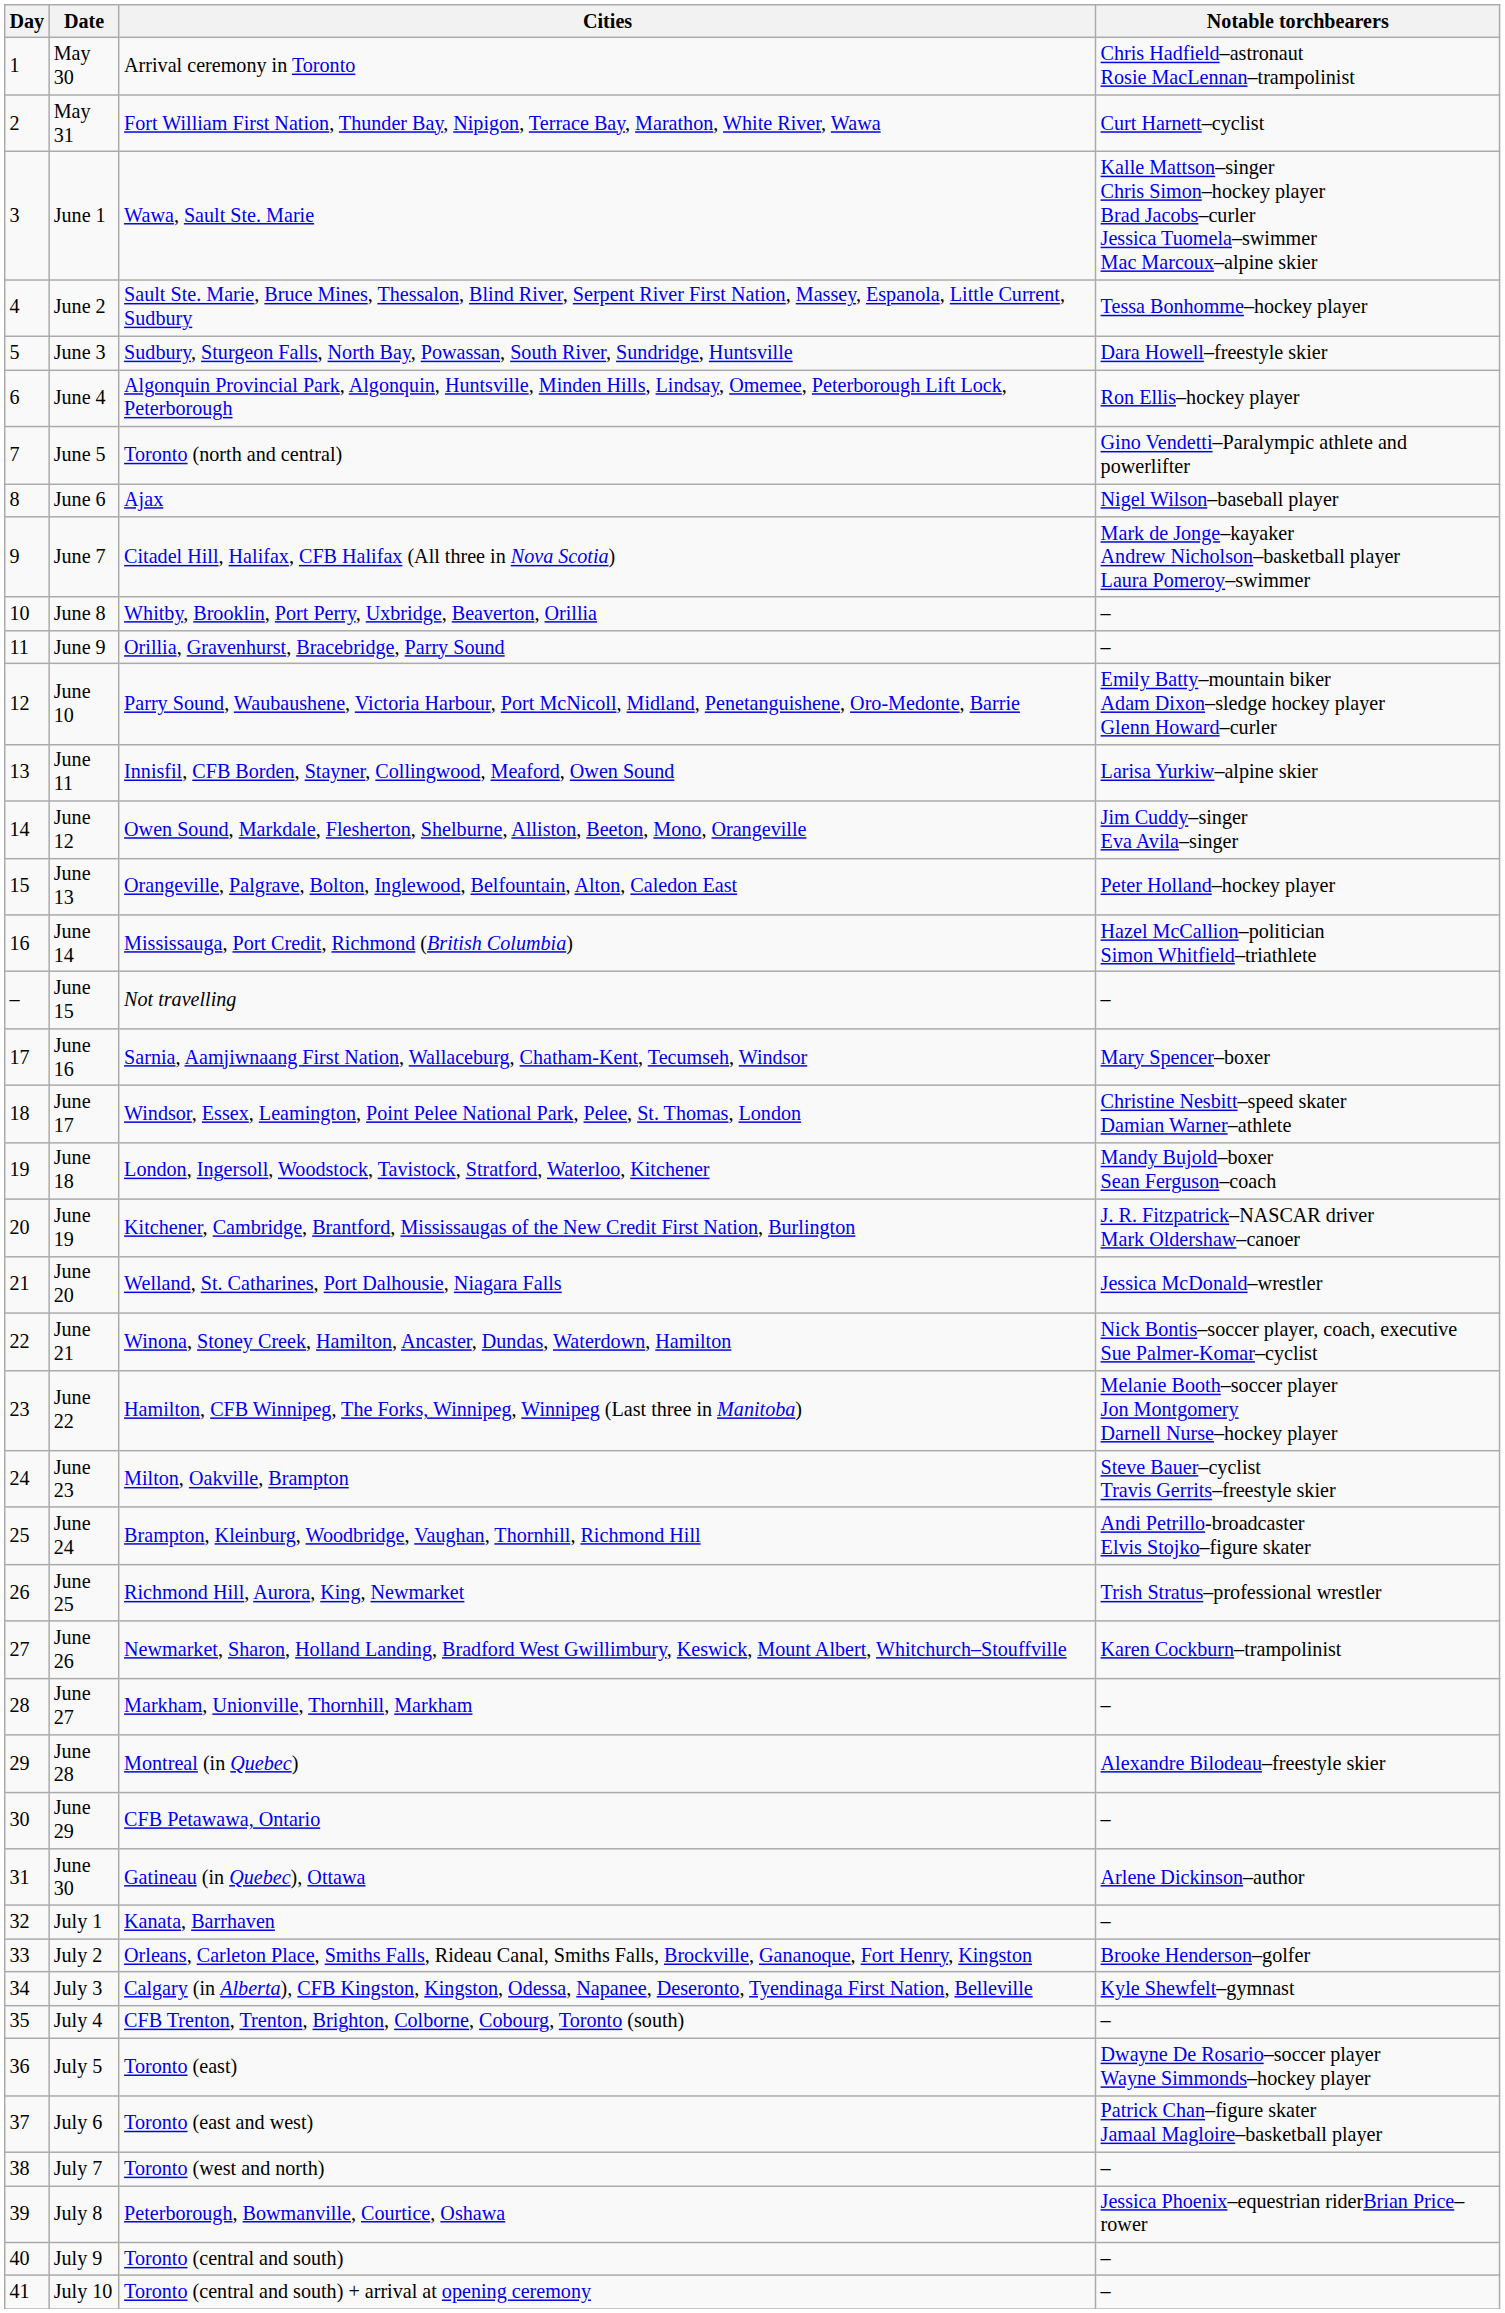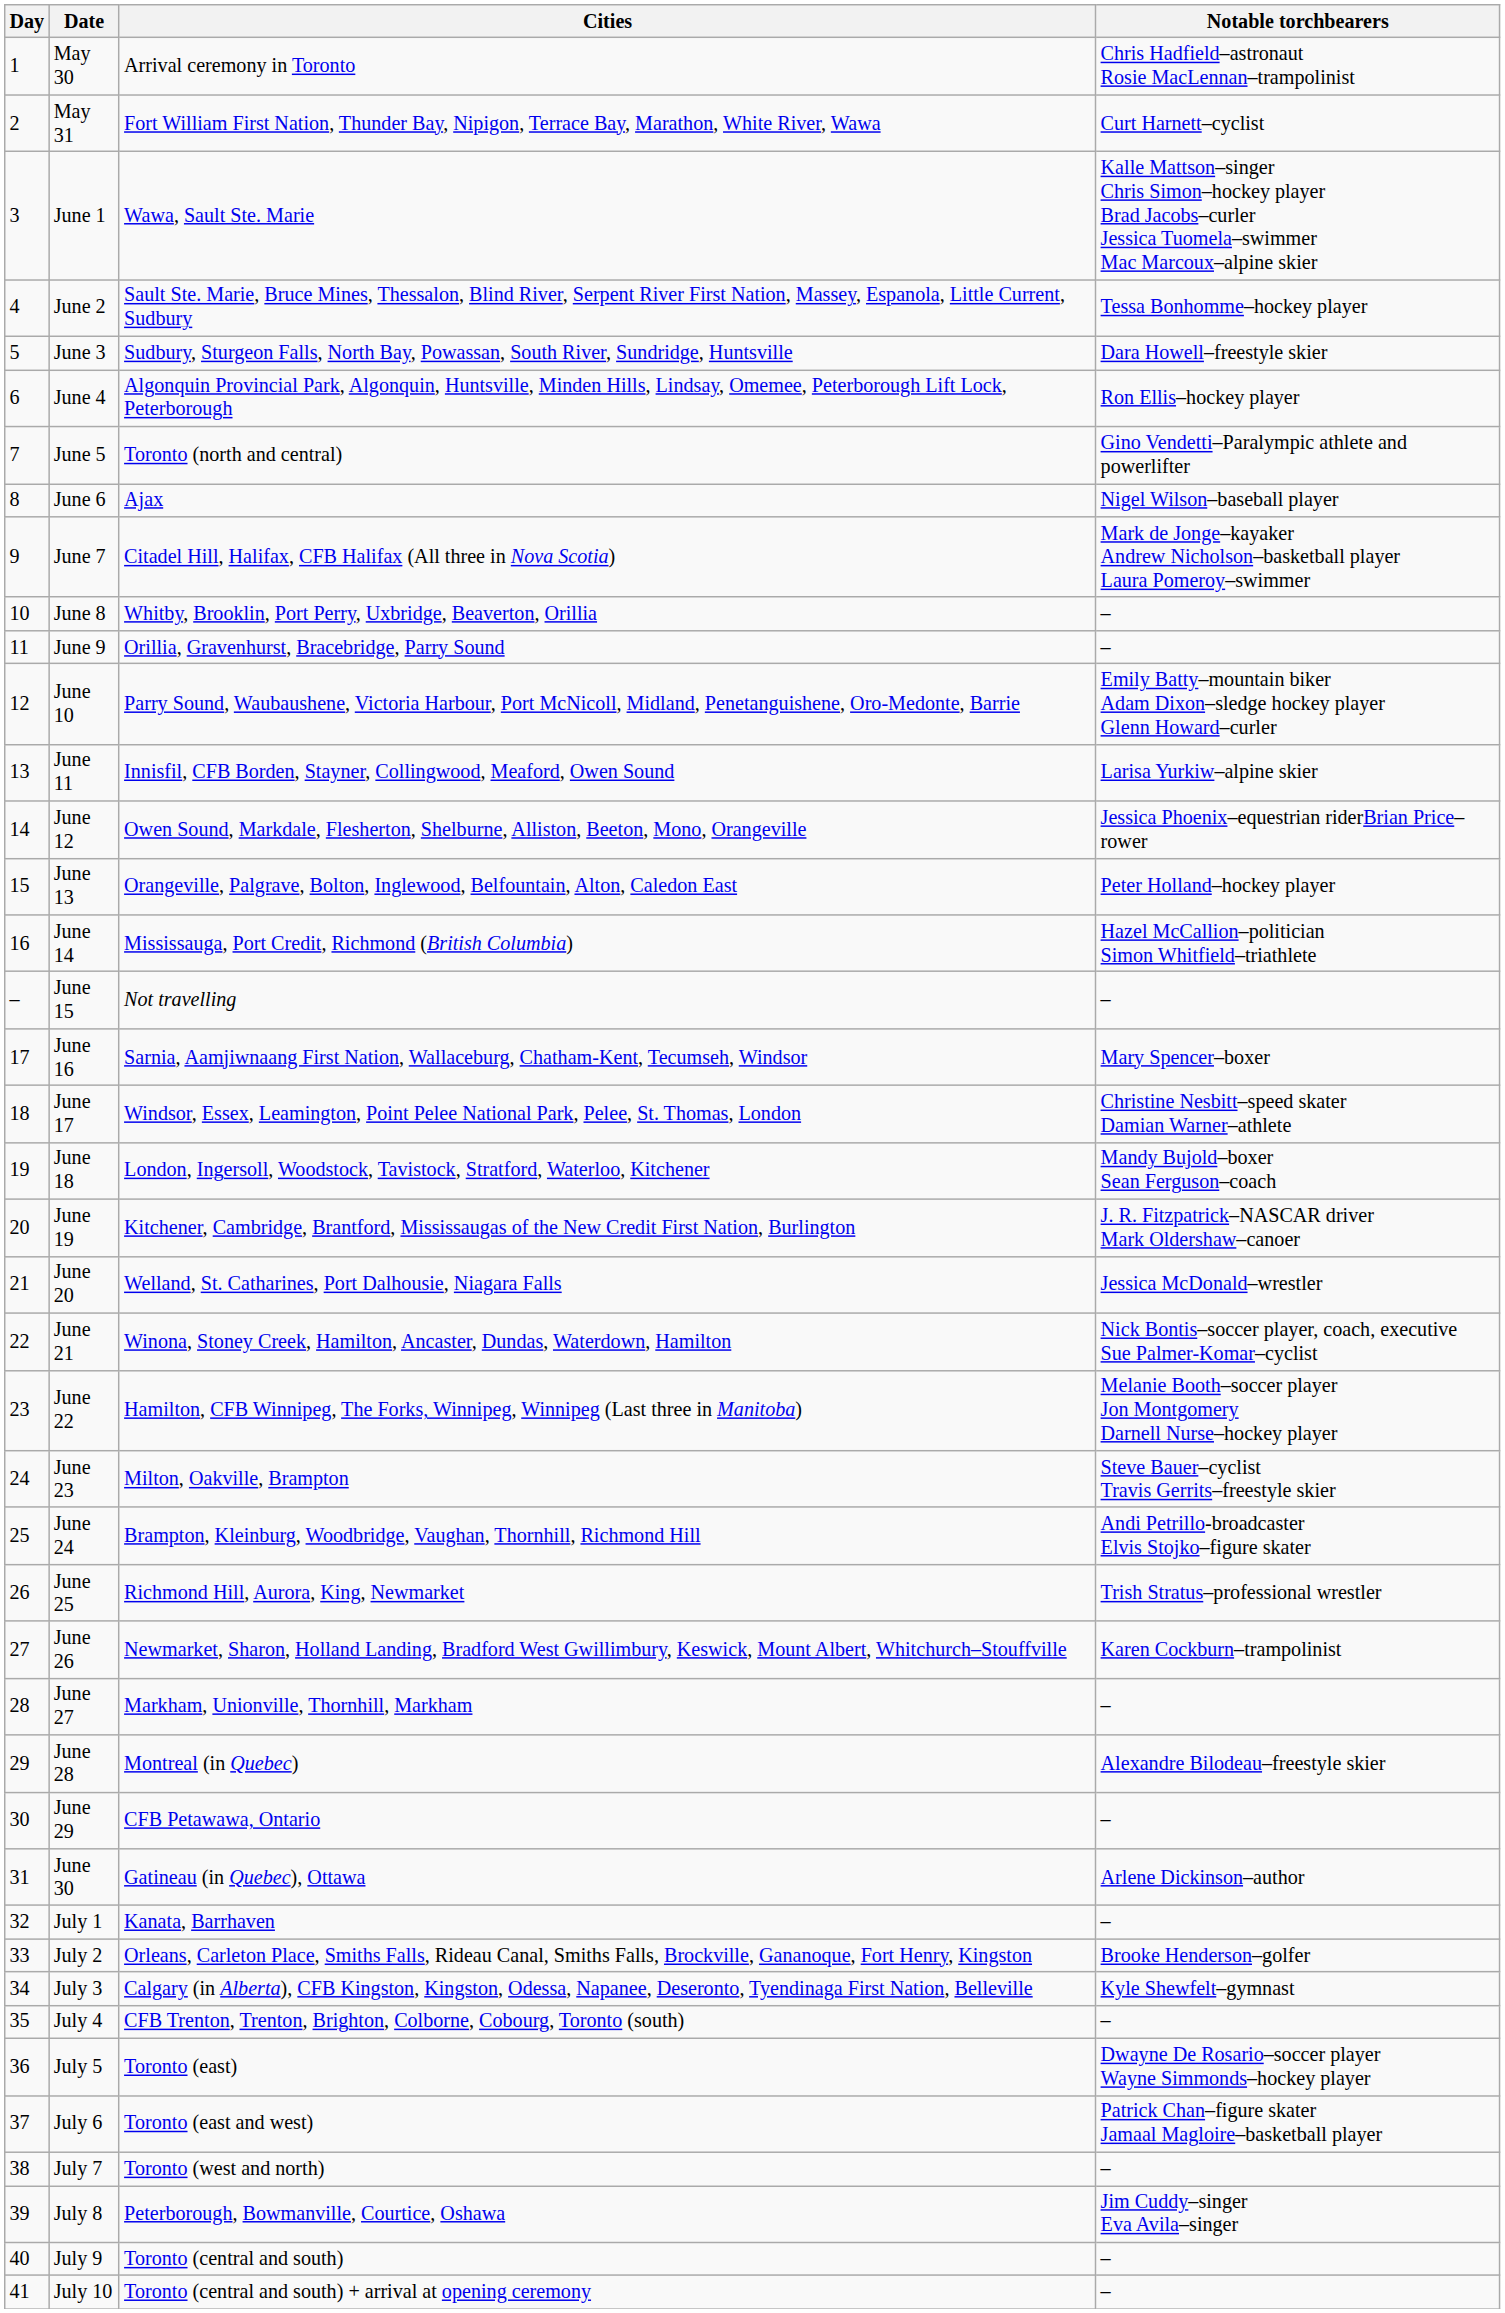(1174, 828) Jim Cuddy–singer Eva Avila–singer -> (1282, 828) Jessica Phoenix–equestrian riderBrian Price–rower
(1282, 2213) Jessica Phoenix–equestrian riderBrian Price–rower -> (1174, 2213) Jim Cuddy–singer Eva Avila–singer
